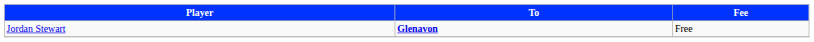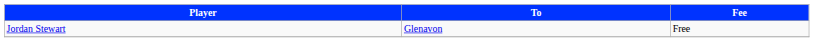(418, 29) bold -> (423, 29) normal
